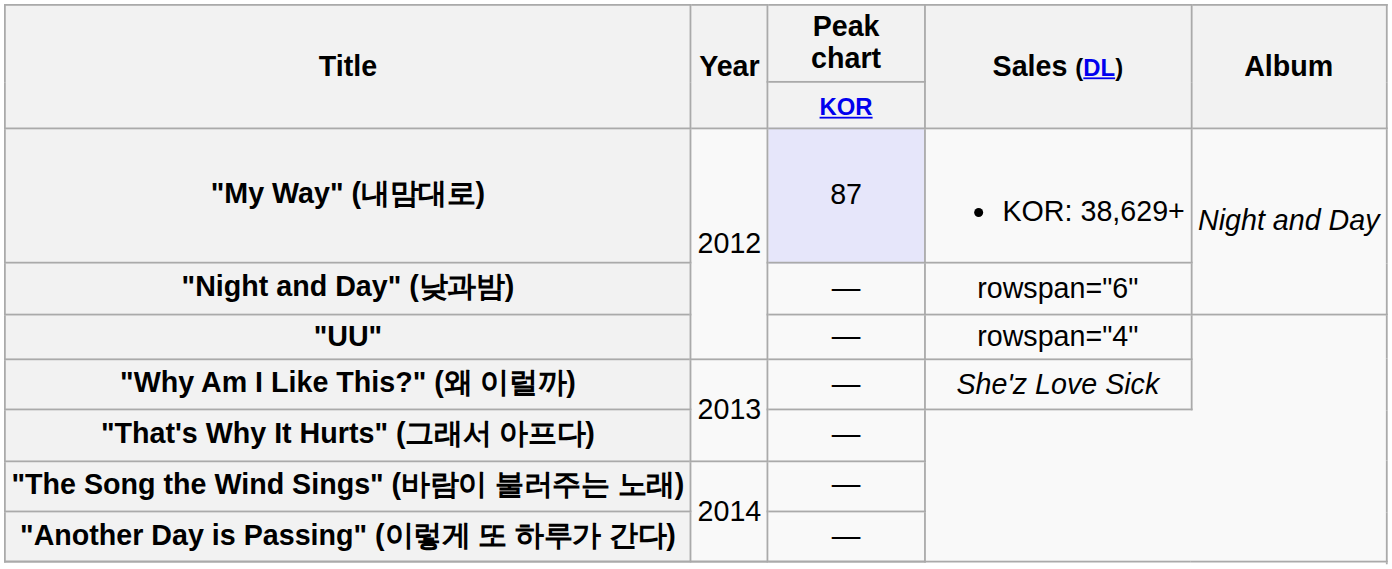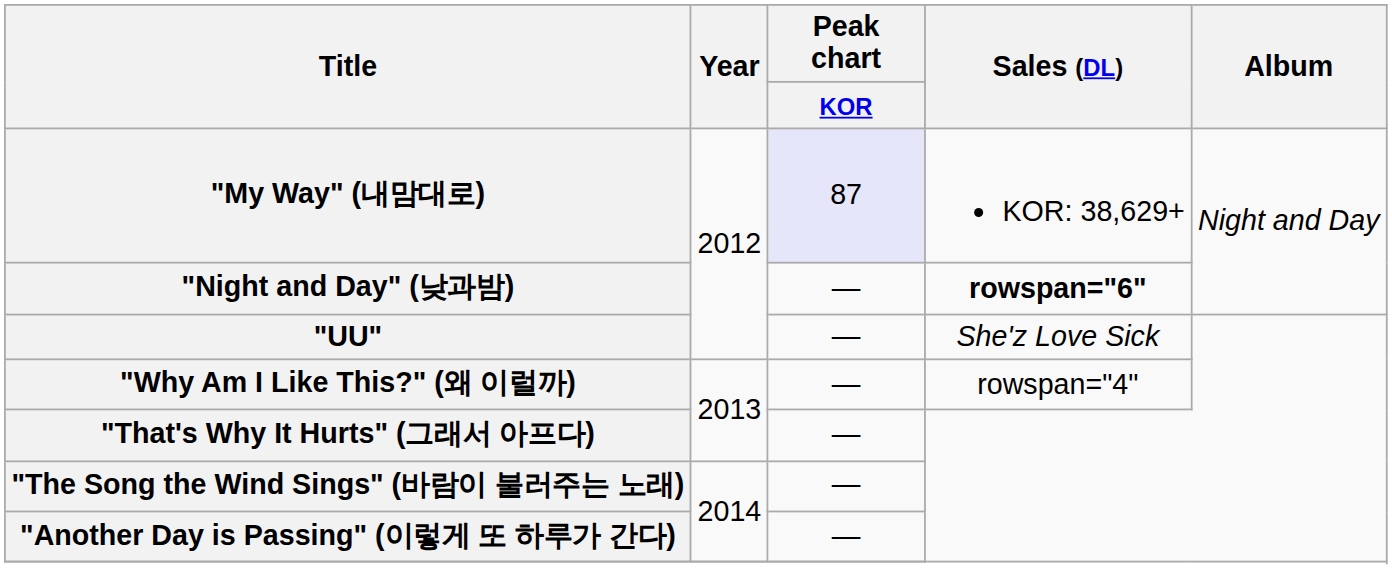(1058, 287) normal -> (1058, 287) bold
(1058, 335) rowspan="4" -> (1058, 335) She'z Love Sick
(1058, 384) She'z Love Sick -> (1058, 384) rowspan="4"
